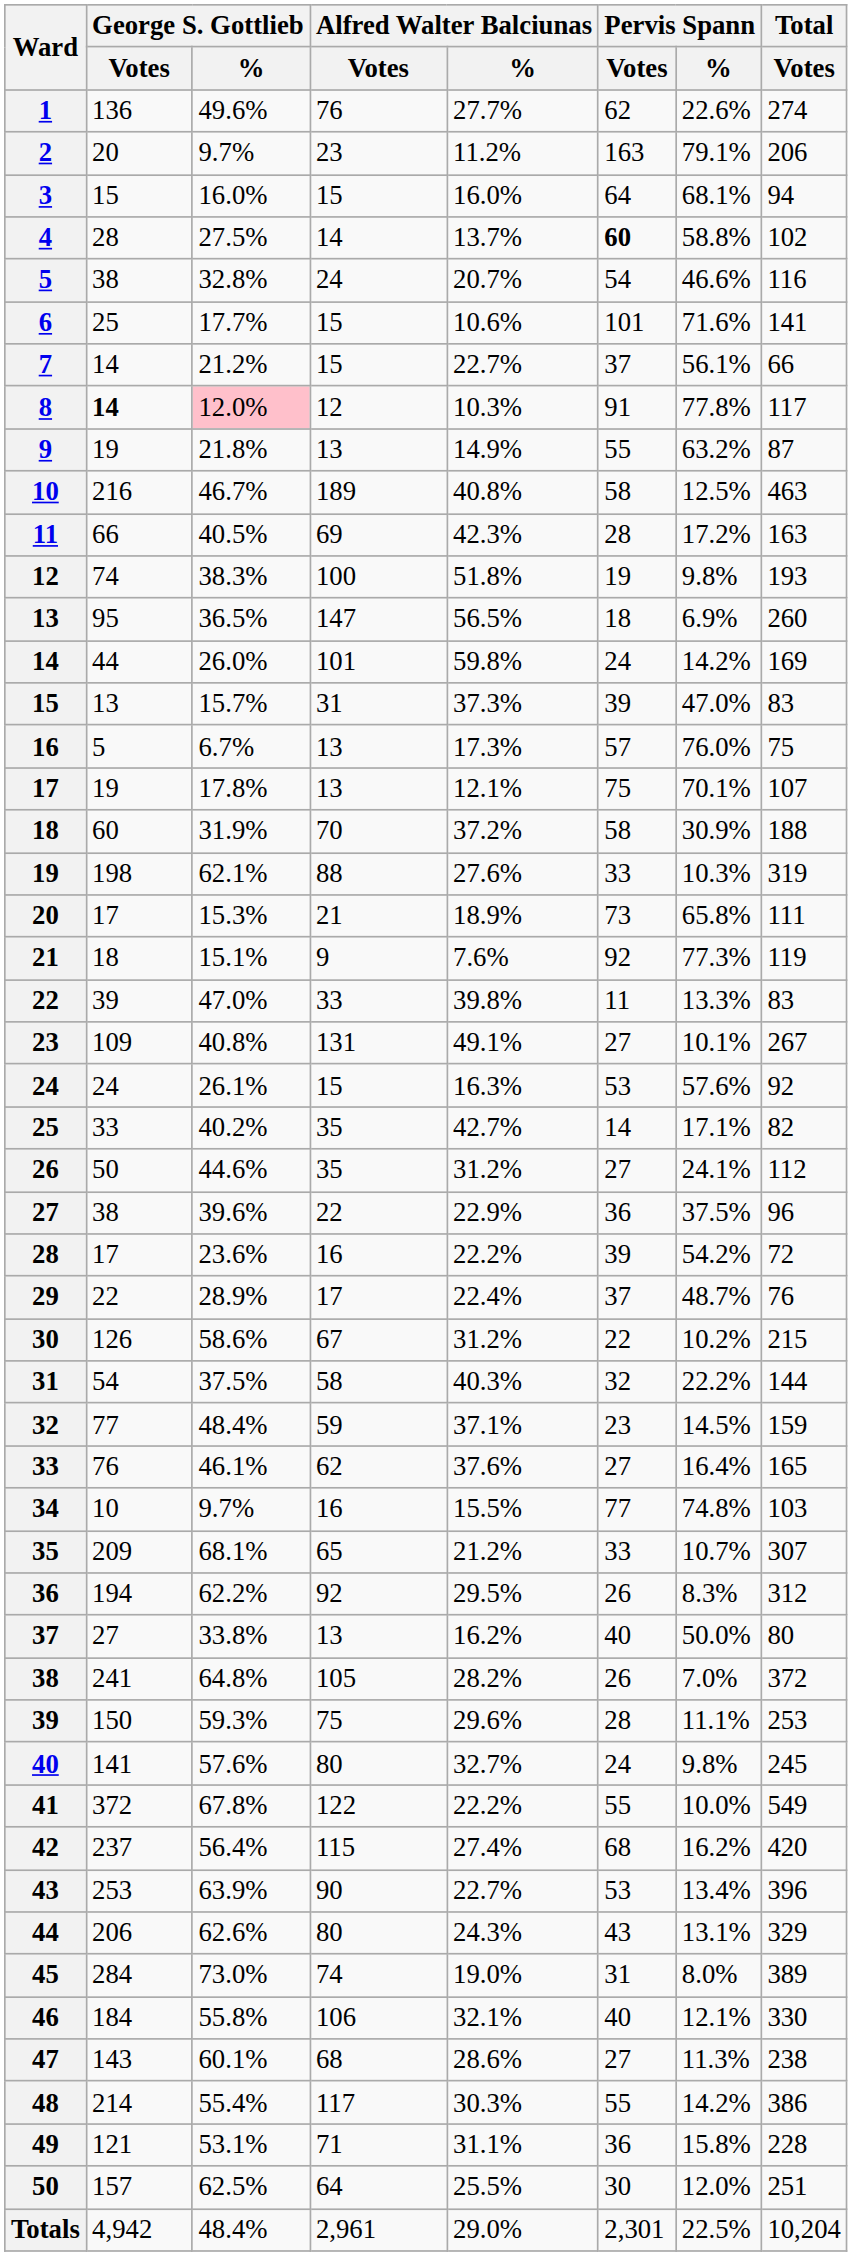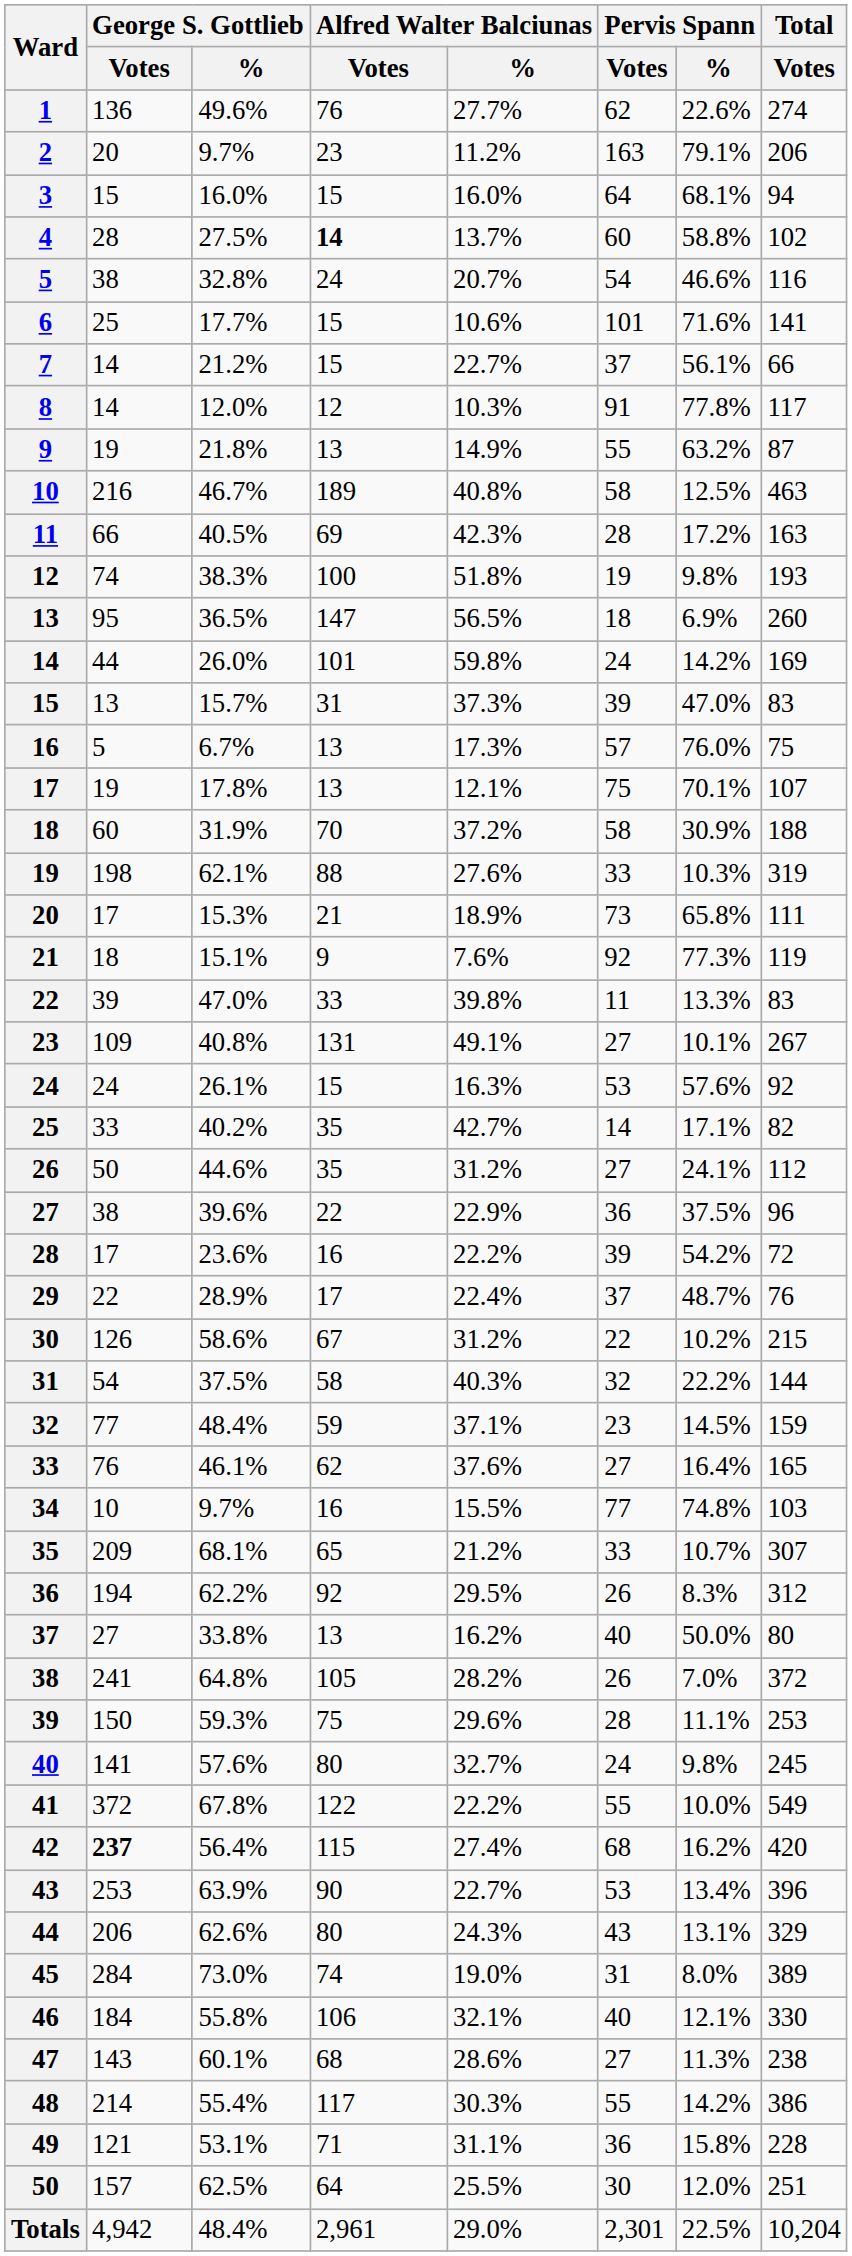(329, 237) normal -> (329, 237) bold
(618, 237) bold -> (618, 237) normal
(105, 407) bold -> (105, 407) normal
(233, 407) pink background -> (233, 407) no background
(112, 1847) normal -> (112, 1847) bold
